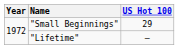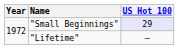(147, 24) no background -> (147, 24) lavender background
